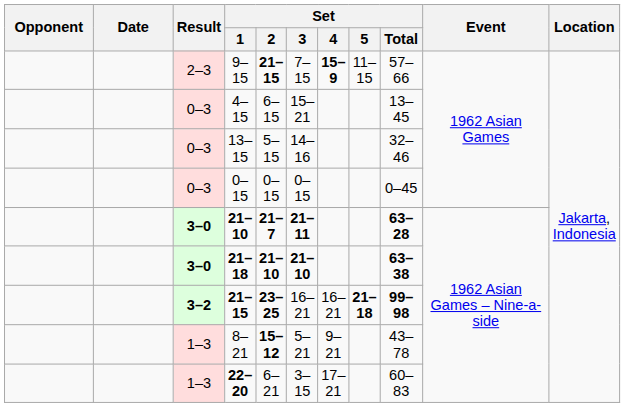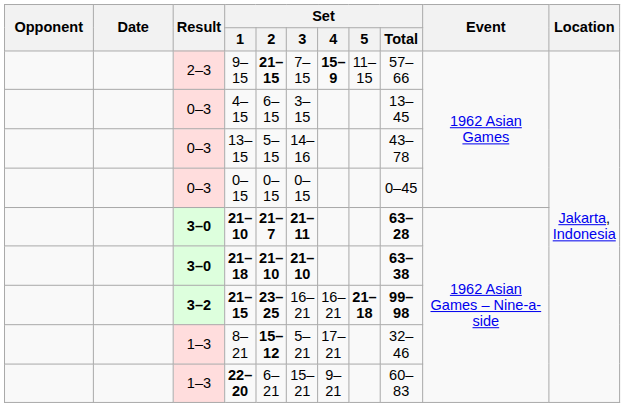(302, 110) 15–21 -> (302, 110) 3–15
(401, 149) 32–46 -> (401, 149) 43–78
(333, 344) 9–21 -> (333, 344) 17–21
(401, 344) 43–78 -> (401, 344) 32–46
(302, 384) 3–15 -> (302, 384) 15–21
(333, 384) 17–21 -> (333, 384) 9–21
